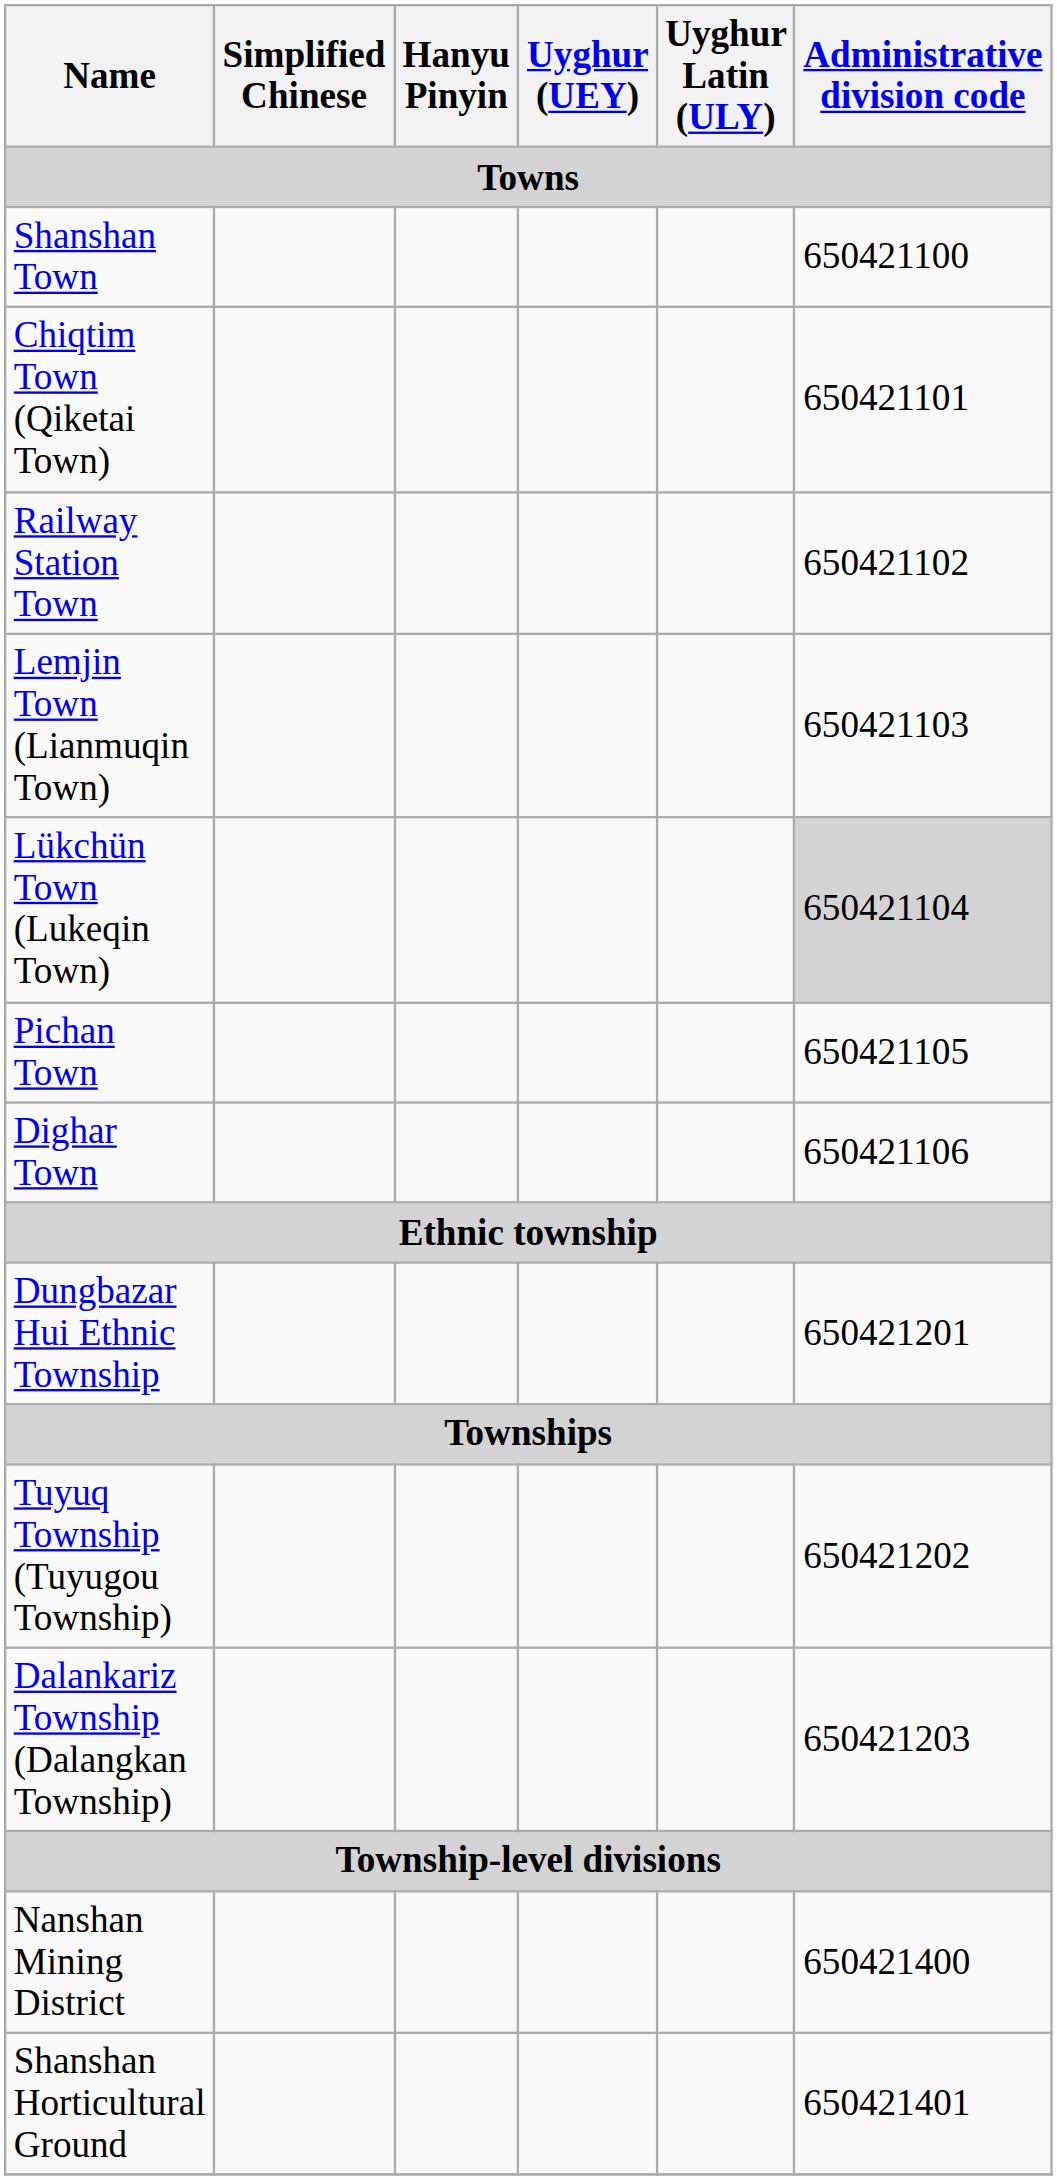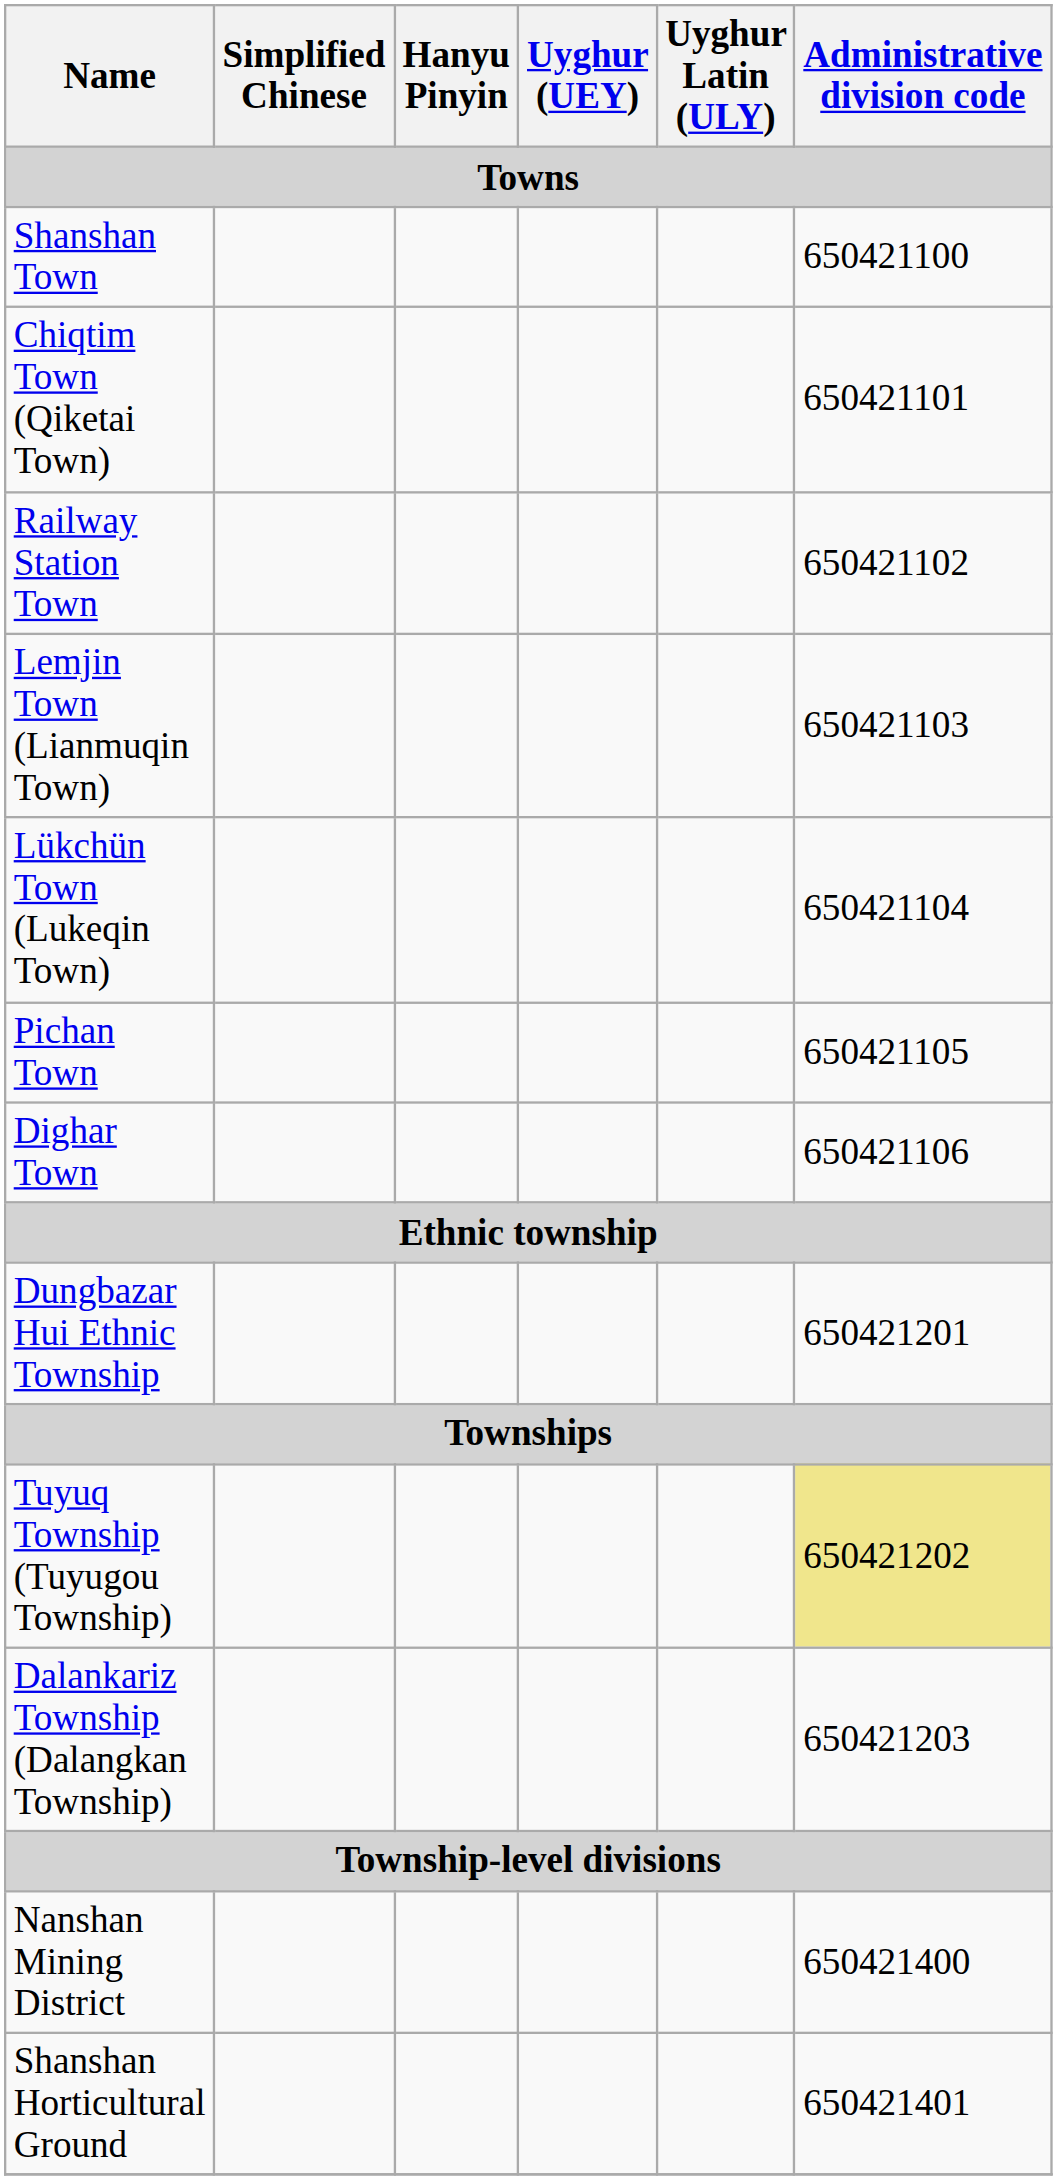(886, 909) lightgrey background -> (886, 909) no background
(887, 1554) no background -> (887, 1554) khaki background
